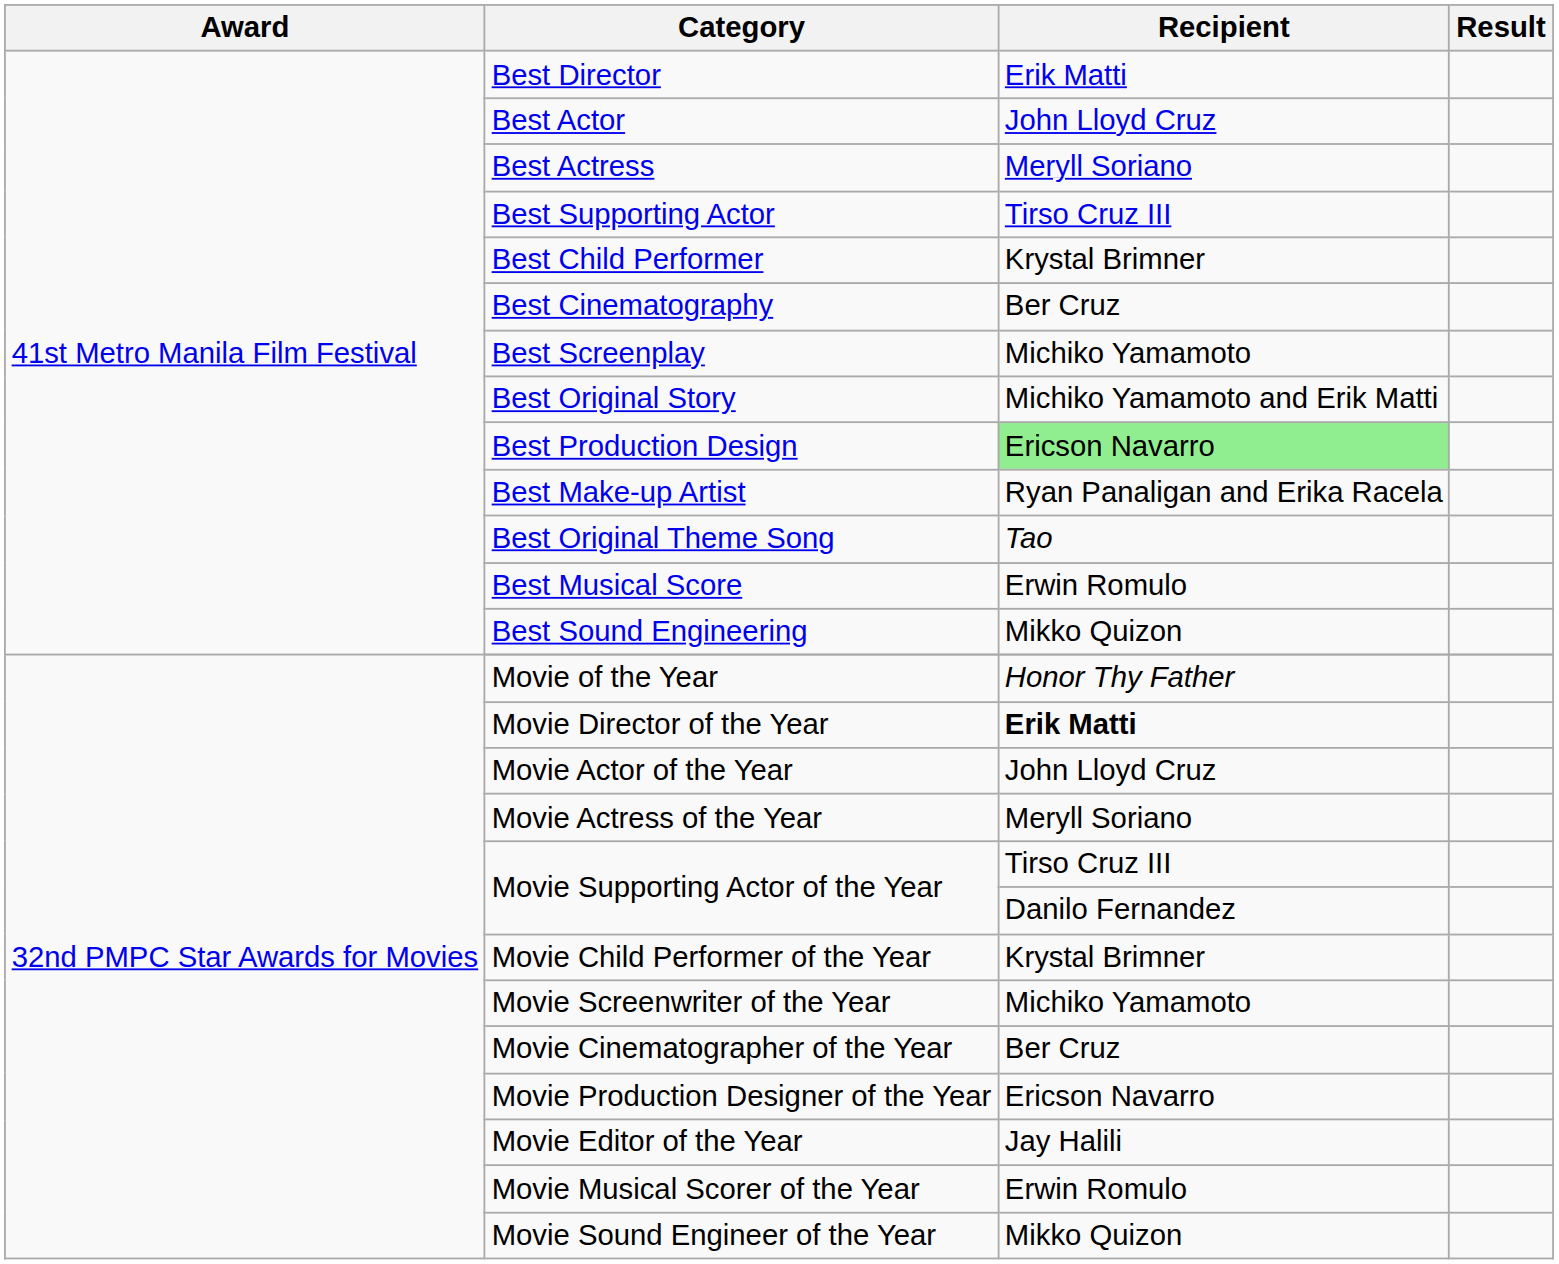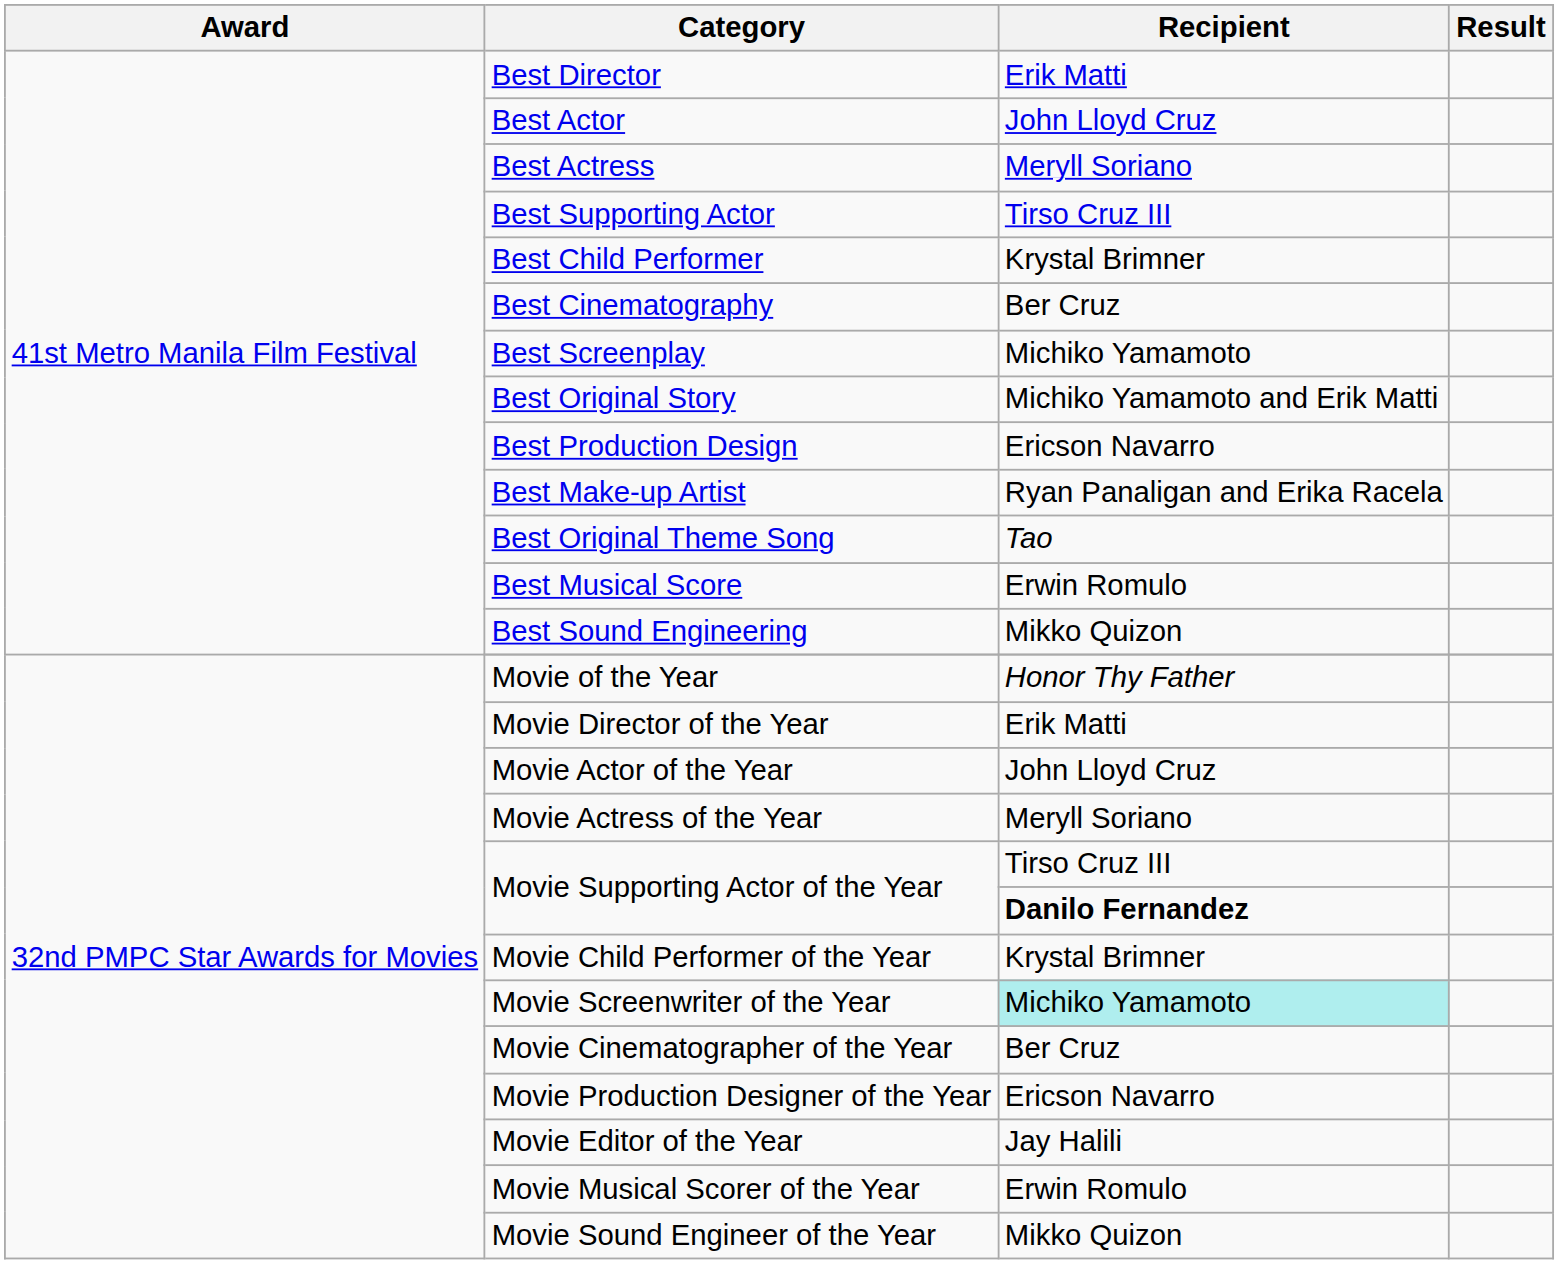(1110, 445) lightgreen background -> (1110, 445) no background
(1071, 724) bold -> (1066, 724) normal
(1120, 910) normal -> (1127, 910) bold
(1128, 1002) no background -> (1128, 1002) paleturquoise background
